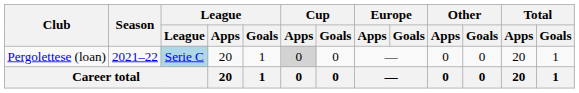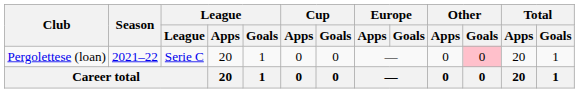(184, 56) lightblue background -> (184, 56) no background
(299, 56) lightgrey background -> (299, 56) no background
(482, 56) no background -> (482, 56) pink background
